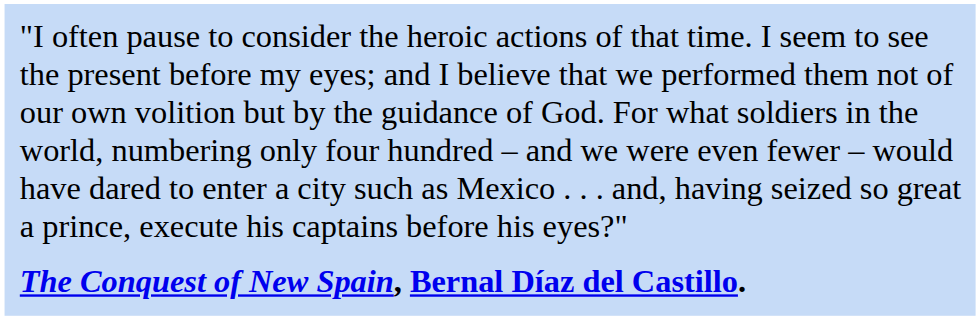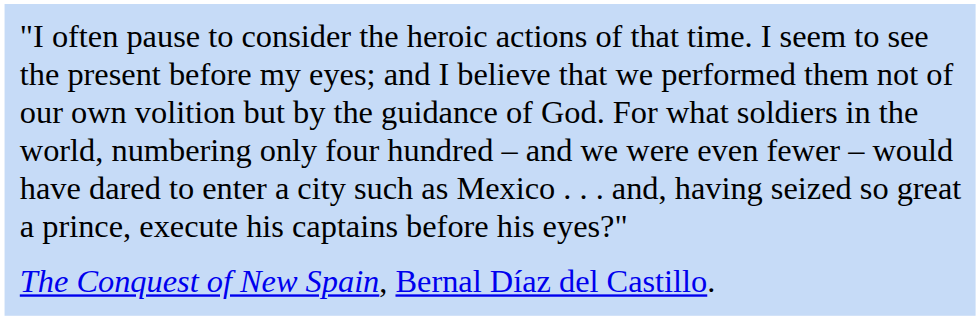(383, 281) bold -> (368, 281) normal
